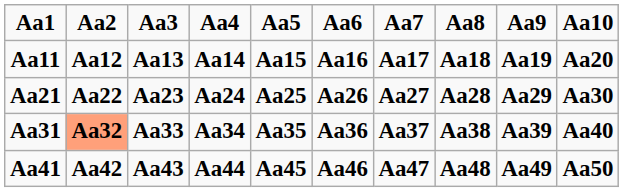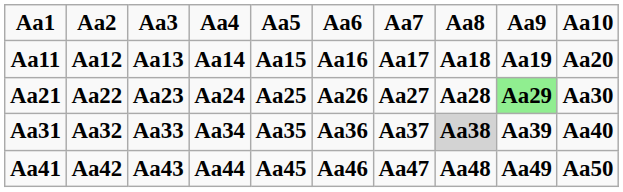(527, 95) no background -> (527, 95) lightgreen background
(97, 131) lightsalmon background -> (97, 131) no background
(465, 131) no background -> (465, 131) lightgrey background
